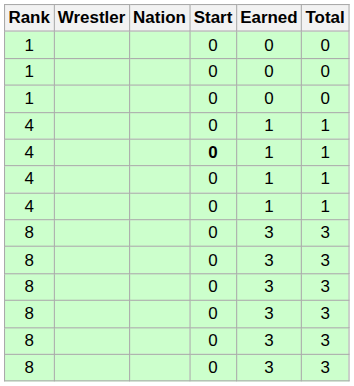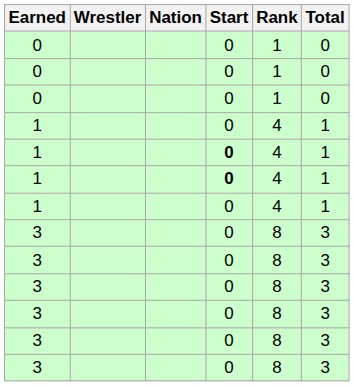columns swapped: (29, 17) <-> (269, 17)
(213, 179) normal -> (229, 179) bold
